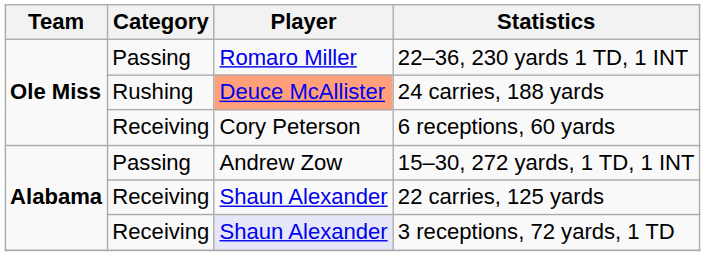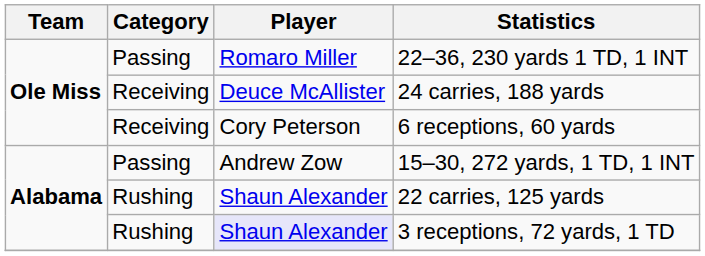(153, 92) Rushing -> (161, 92) Receiving
(302, 92) lightsalmon background -> (302, 92) no background
(161, 197) Receiving -> (153, 197) Rushing
(161, 232) Receiving -> (153, 232) Rushing
